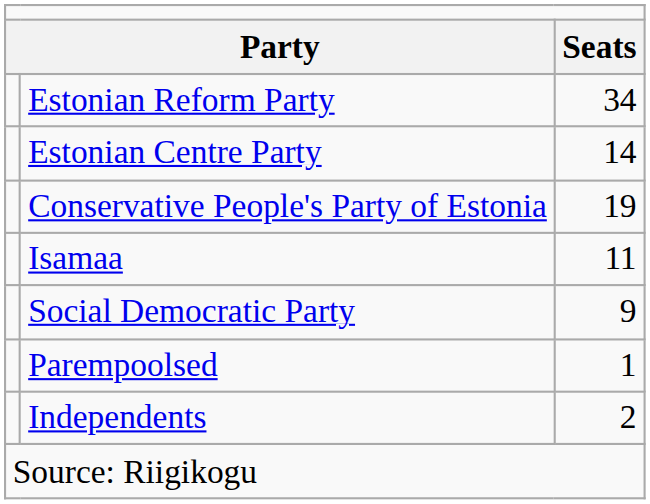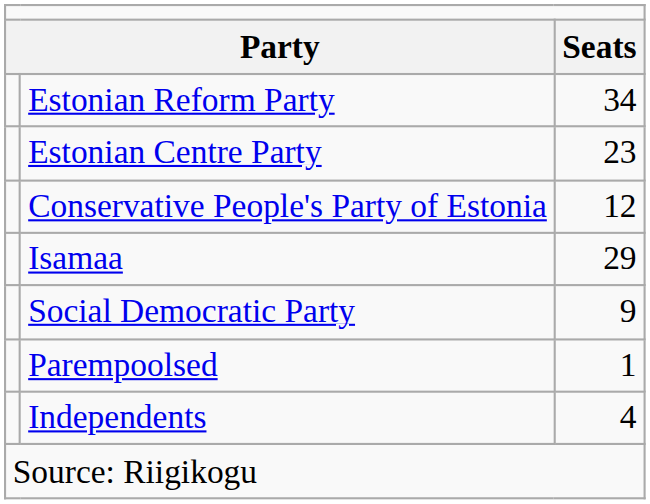(620, 152) 14 -> (620, 152) 23
(620, 205) 19 -> (620, 205) 12
(620, 258) 11 -> (620, 258) 29
(628, 417) 2 -> (628, 417) 4
